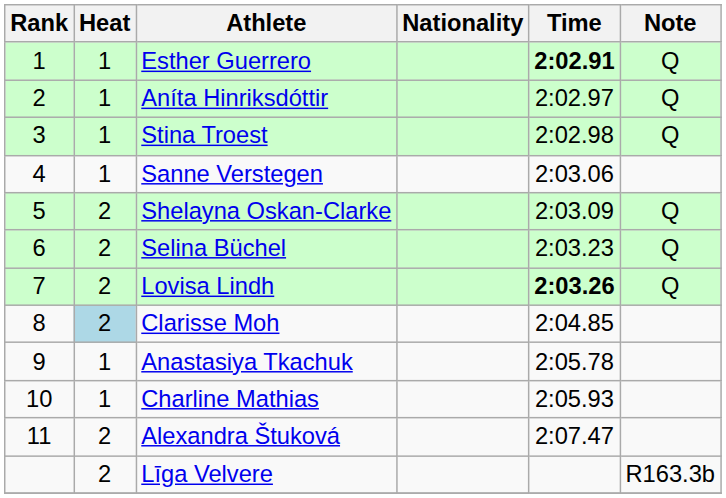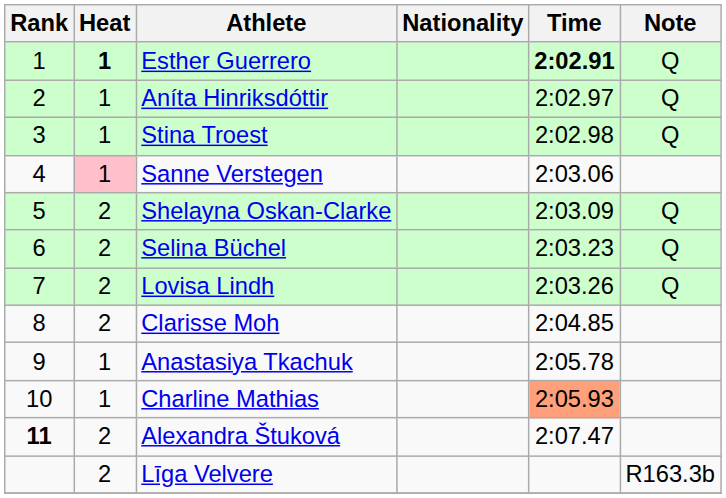(105, 60) normal -> (105, 60) bold
(105, 173) no background -> (105, 173) pink background
(574, 286) bold -> (574, 286) normal
(105, 323) lightblue background -> (105, 323) no background
(574, 398) no background -> (574, 398) lightsalmon background
(39, 436) normal -> (39, 436) bold
